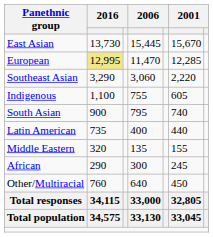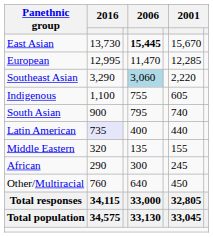(146, 43) normal -> (146, 43) bold
(105, 60) khaki background -> (105, 60) no background
(143, 78) no background -> (143, 78) lightblue background
(98, 130) no background -> (98, 130) lavender background
